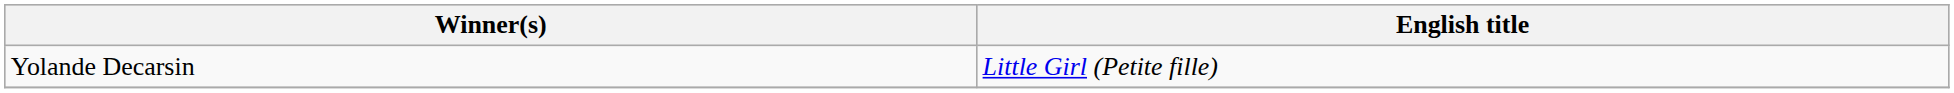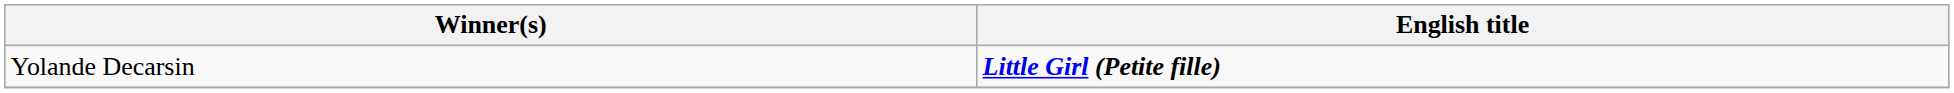(1100, 66) normal -> (1102, 66) bold
